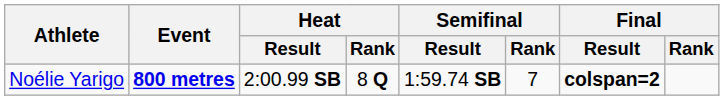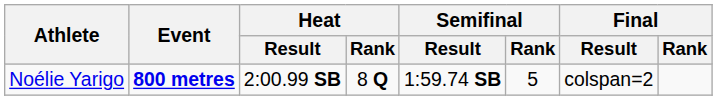(533, 80) 7 -> (533, 80) 5
(612, 80) bold -> (609, 80) normal
